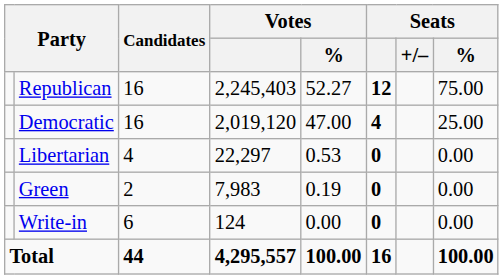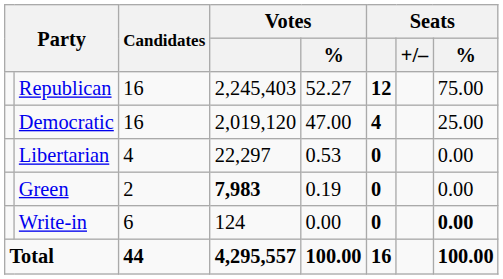(238, 189) normal -> (238, 189) bold
(456, 222) normal -> (456, 222) bold
